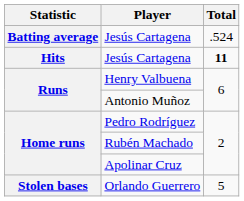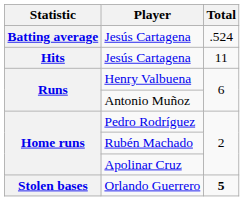(221, 57) bold -> (221, 57) normal
(221, 185) normal -> (221, 185) bold
